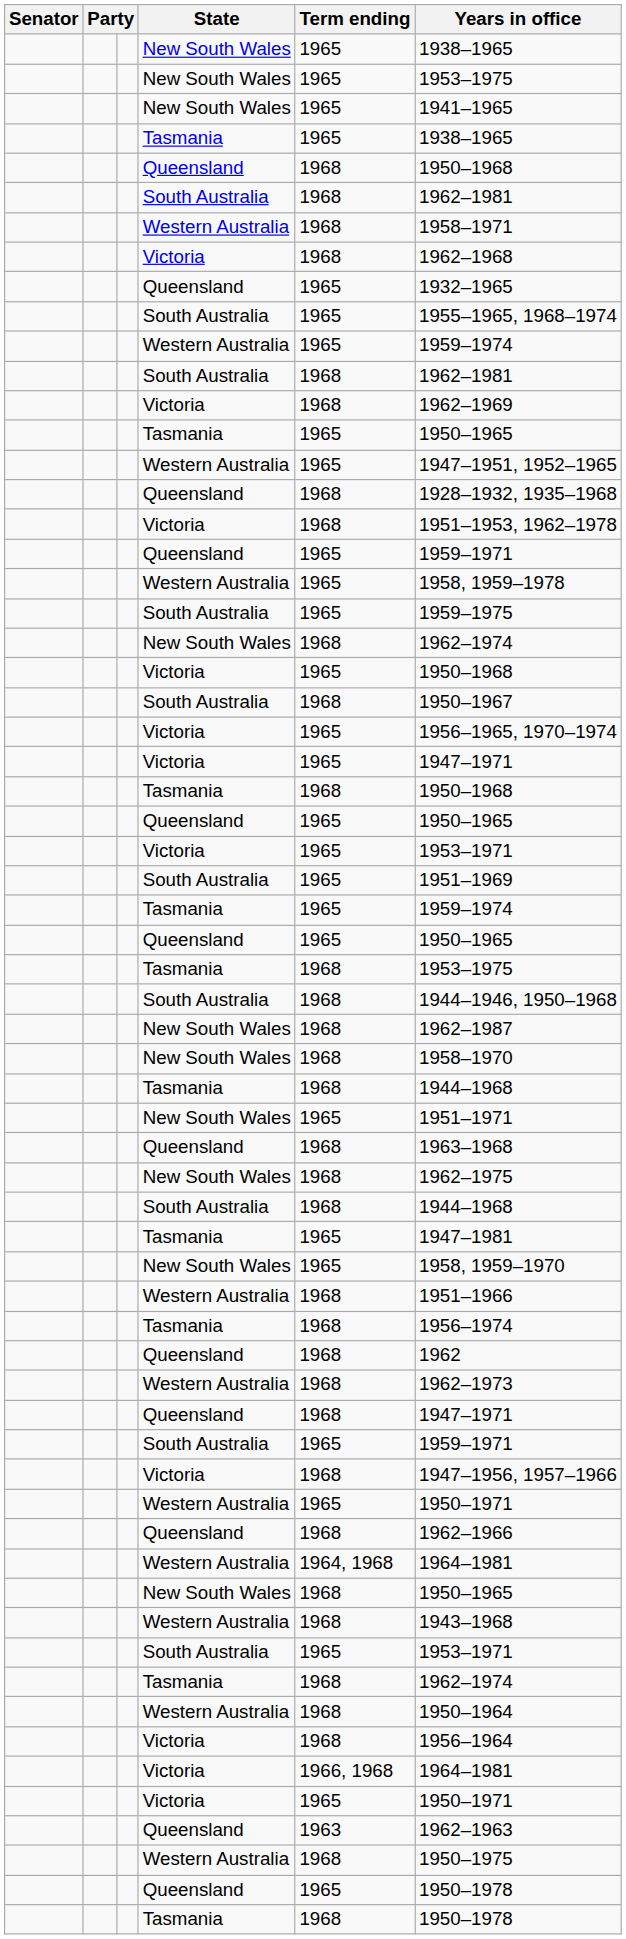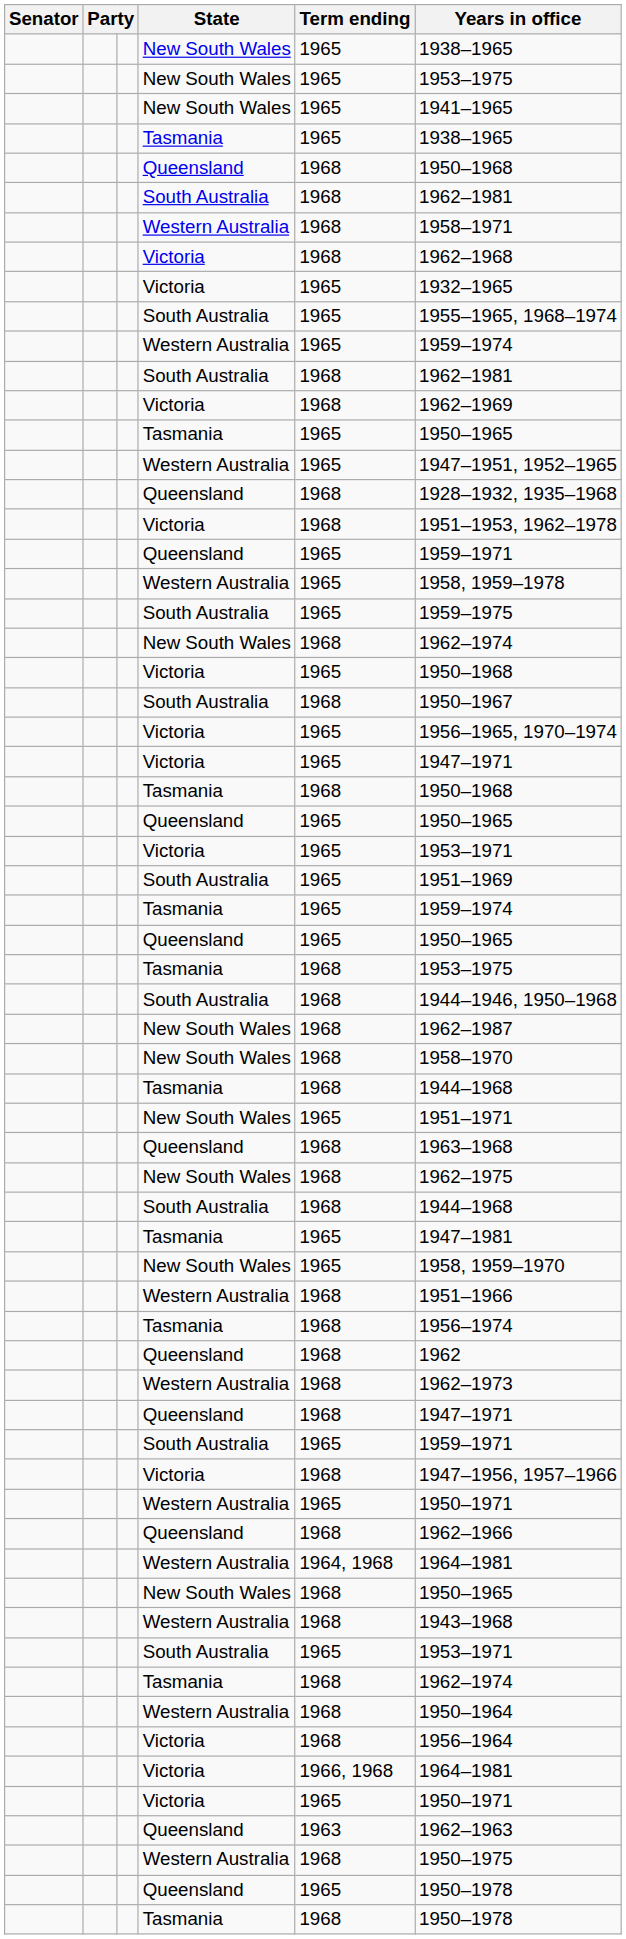(193, 286) Queensland -> (174, 286) Victoria
